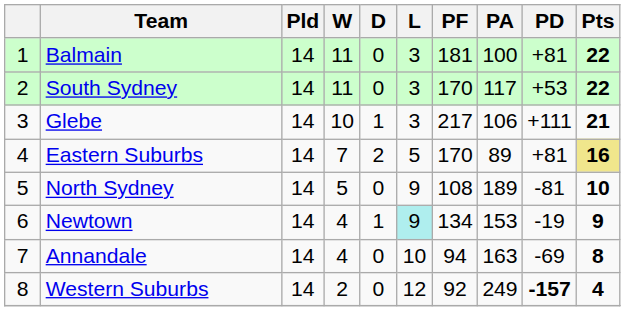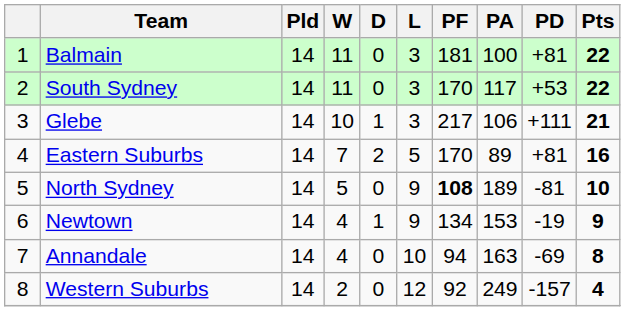(598, 155) khaki background -> (598, 155) no background
(455, 188) normal -> (455, 188) bold
(414, 222) paleturquoise background -> (414, 222) no background
(550, 289) bold -> (550, 289) normal
